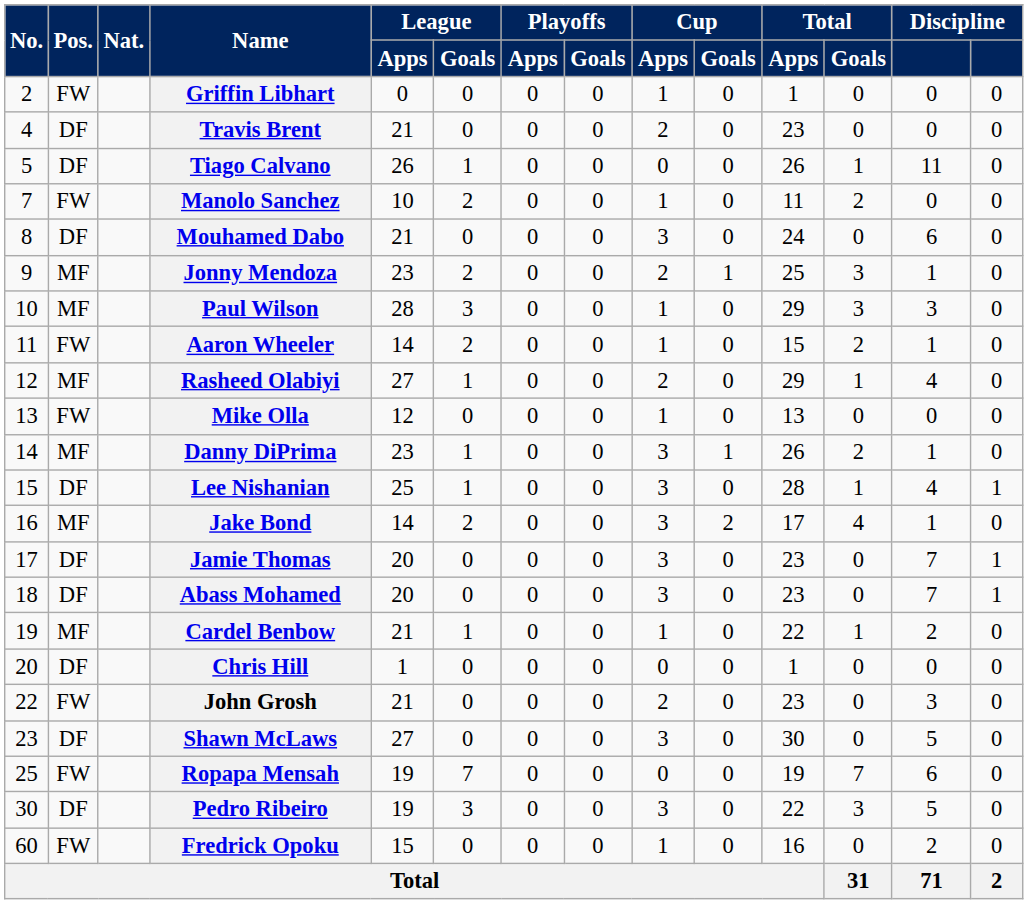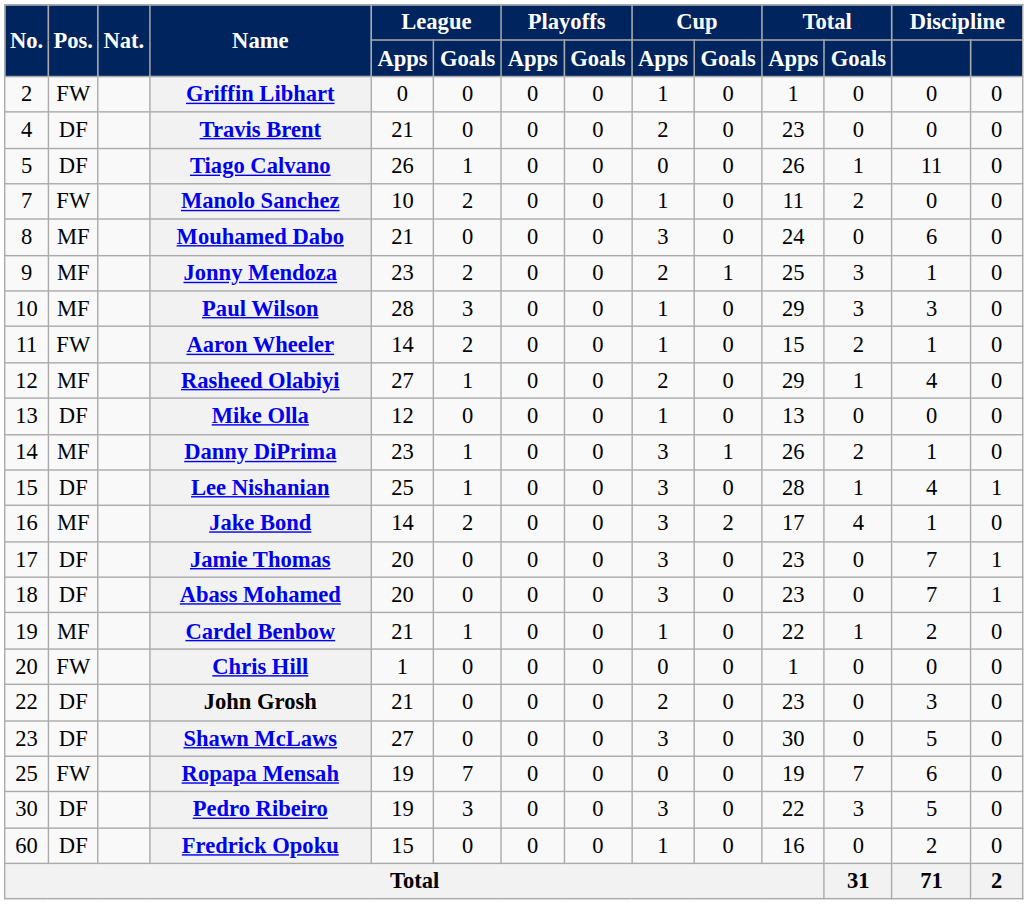(73, 237) DF -> (73, 237) MF
(73, 415) FW -> (73, 415) DF
(73, 666) DF -> (73, 666) FW
(73, 702) FW -> (73, 702) DF
(73, 845) FW -> (73, 845) DF
